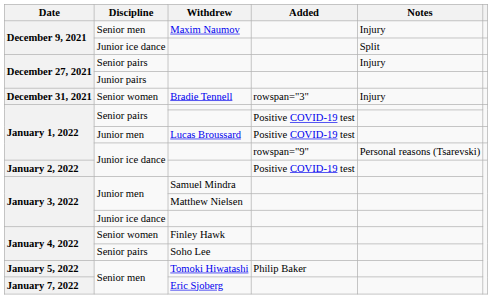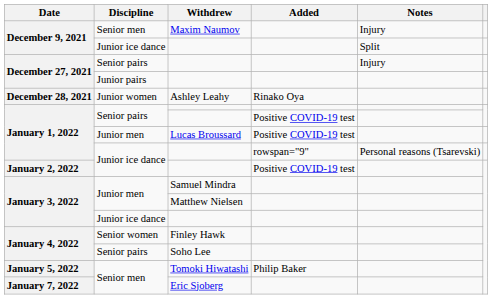+ row: (49, 96)
- row: (49, 96)
